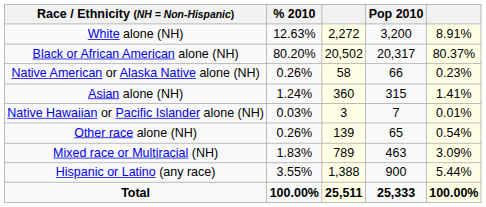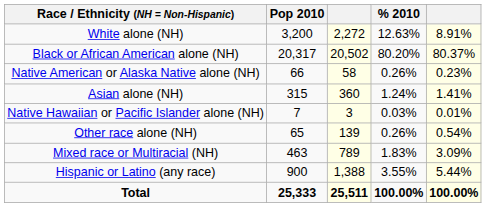columns swapped: (396, 14) <-> (294, 14)
